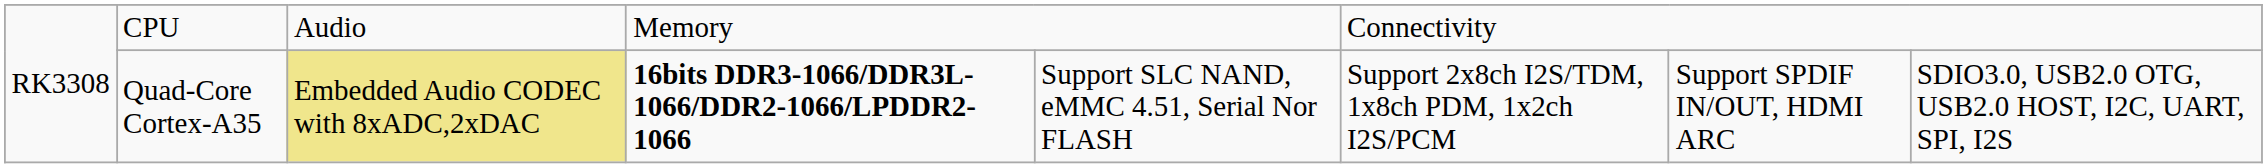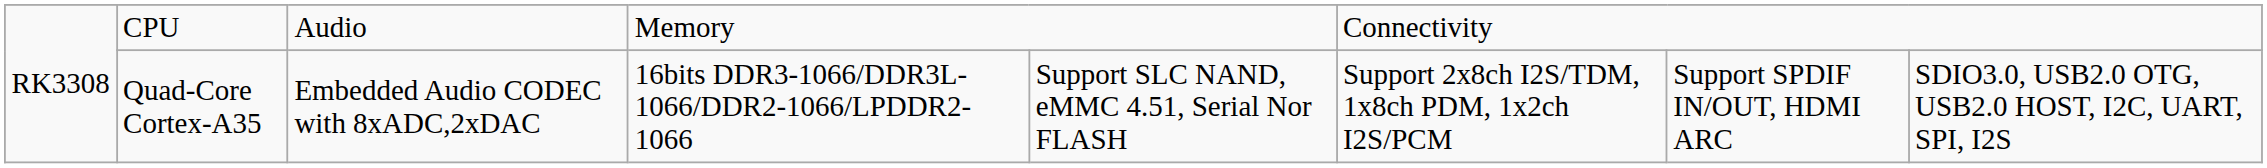(448, 105) khaki background -> (448, 105) no background
(805, 105) bold -> (803, 105) normal
